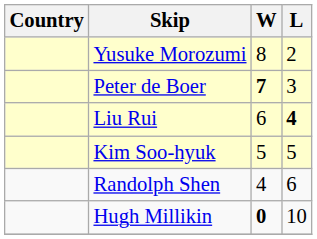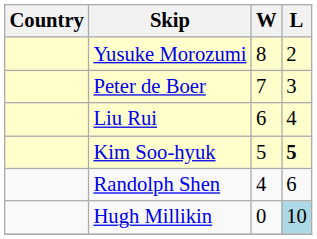(261, 86) bold -> (261, 86) normal
(291, 119) bold -> (291, 119) normal
(291, 151) normal -> (291, 151) bold
(261, 217) bold -> (261, 217) normal
(297, 217) no background -> (297, 217) lightblue background
